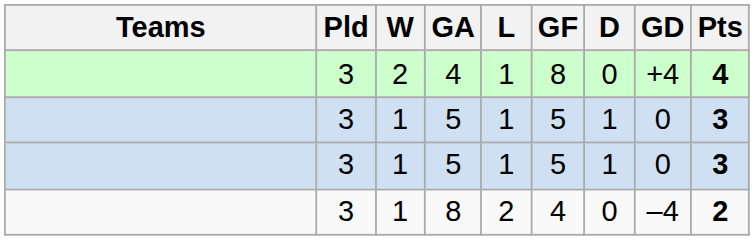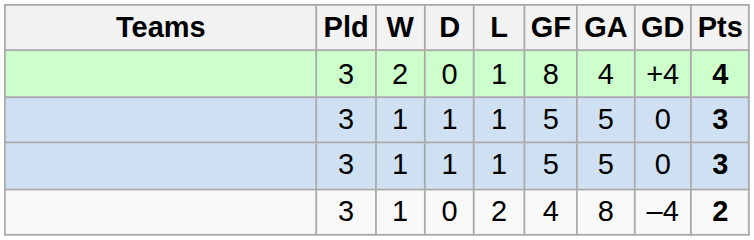columns swapped: (610, 27) <-> (453, 27)
